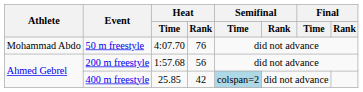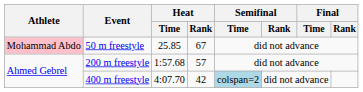(44, 46) no background -> (44, 46) pink background
(169, 46) 4:07.70 -> (169, 46) 25.85
(201, 46) 76 -> (201, 46) 67
(201, 62) 56 -> (201, 62) 57
(169, 79) 25.85 -> (169, 79) 4:07.70
